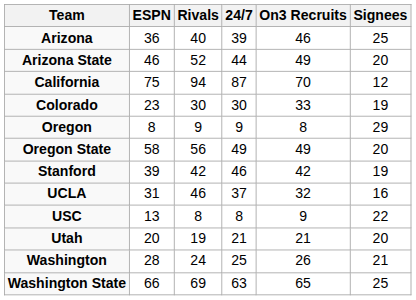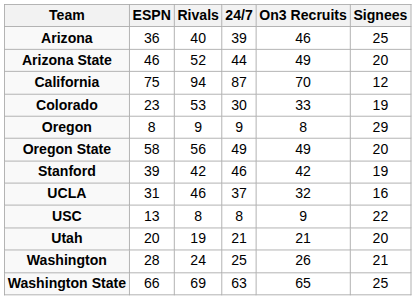(198, 104) 30 -> (198, 104) 53
